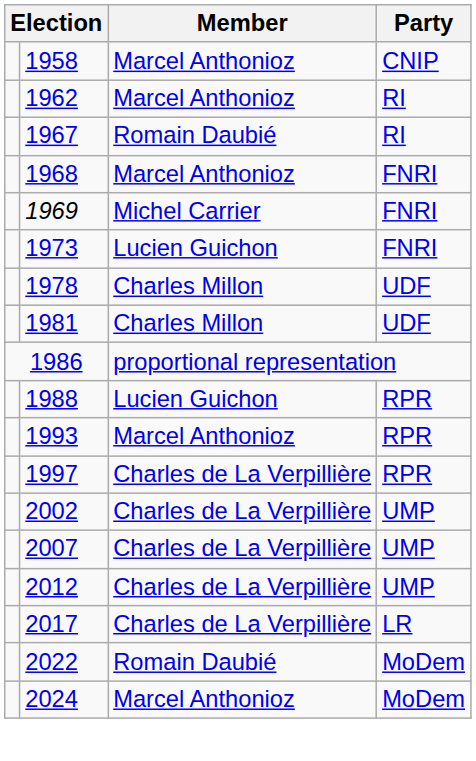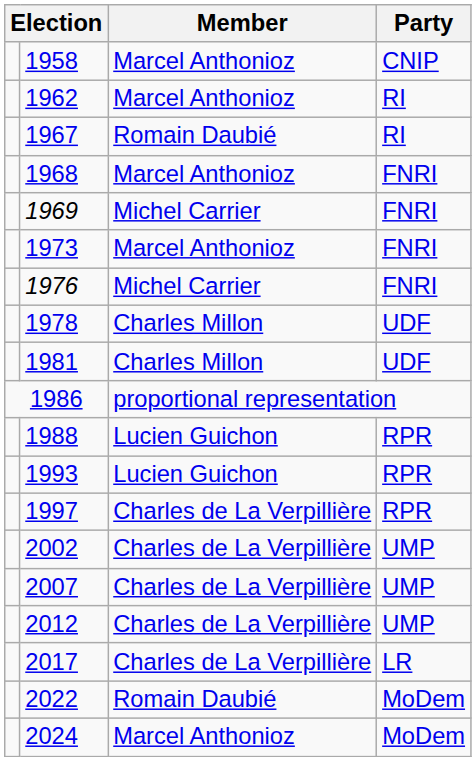(195, 248) Lucien Guichon -> (204, 248) Marcel Anthonioz
+ row: (52, 286)
(204, 436) Marcel Anthonioz -> (195, 473) Lucien Guichon
